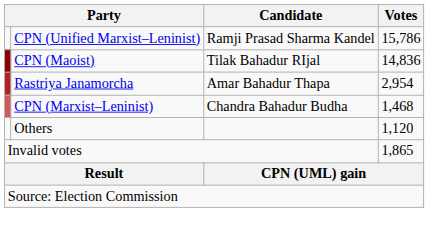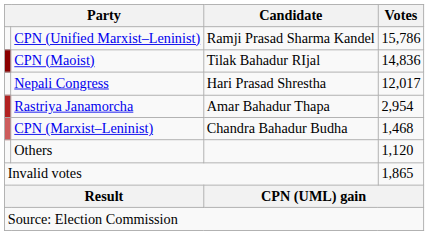+ row: (62, 83)
